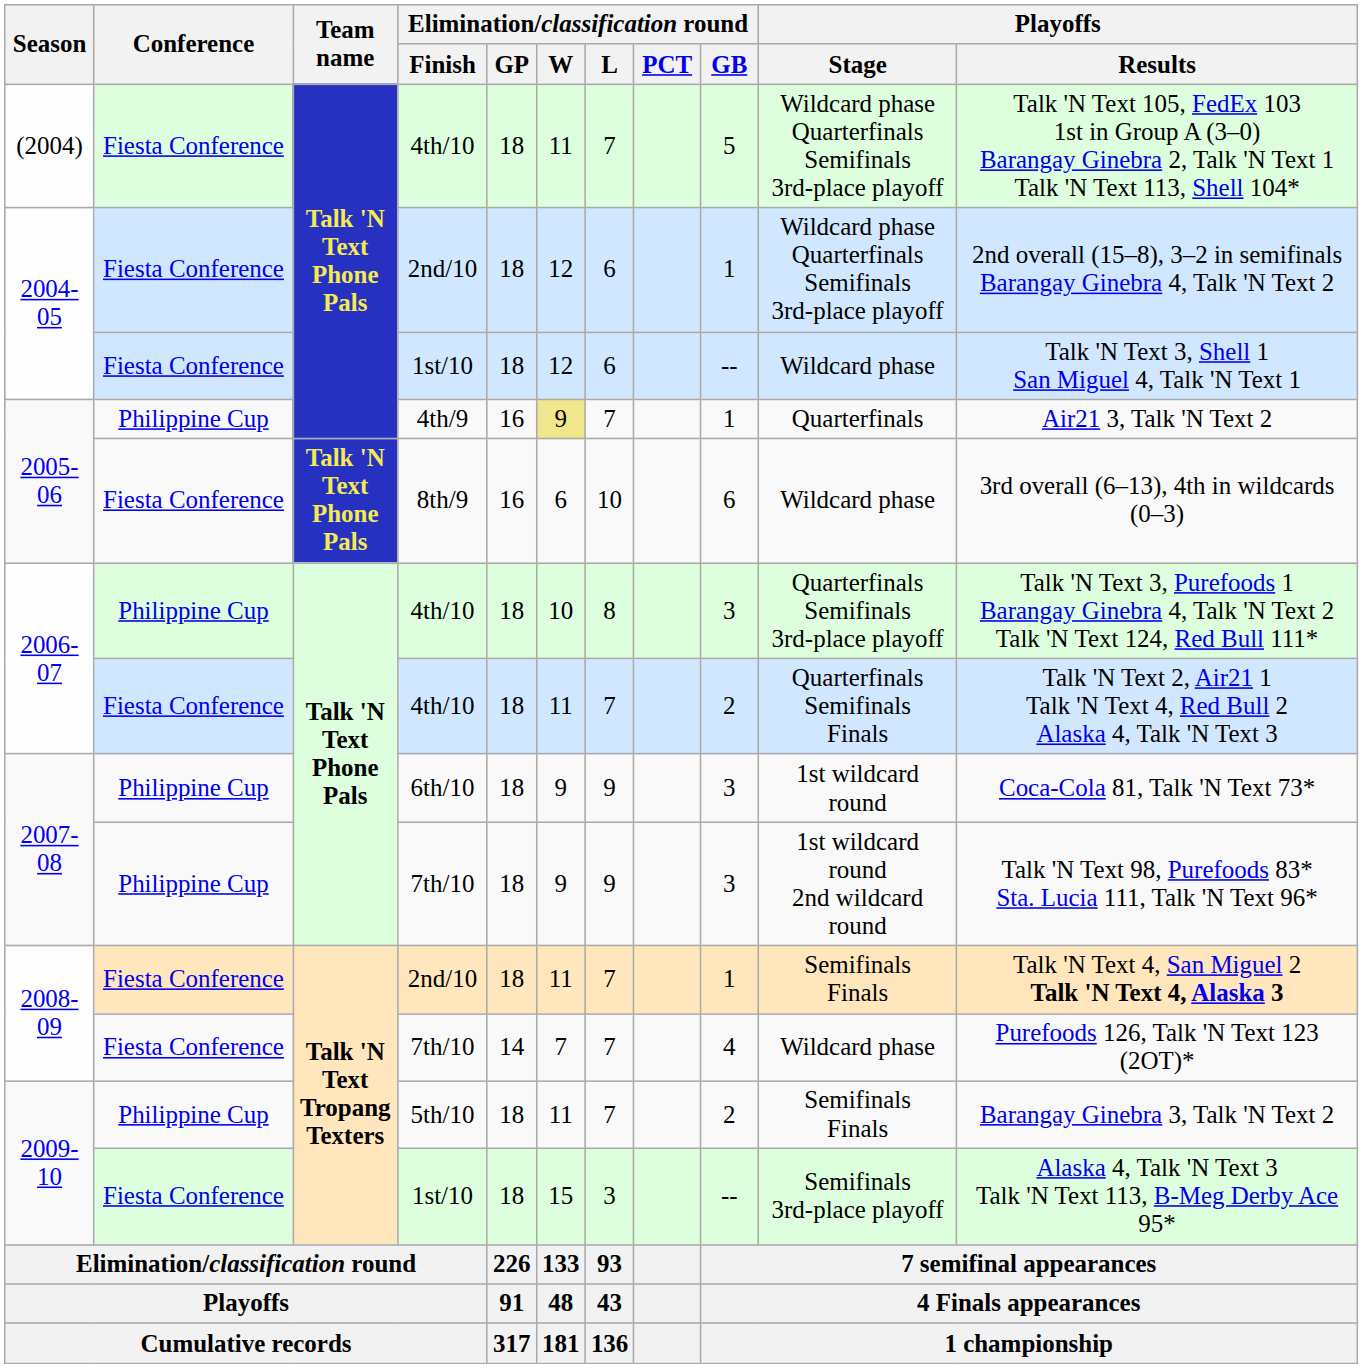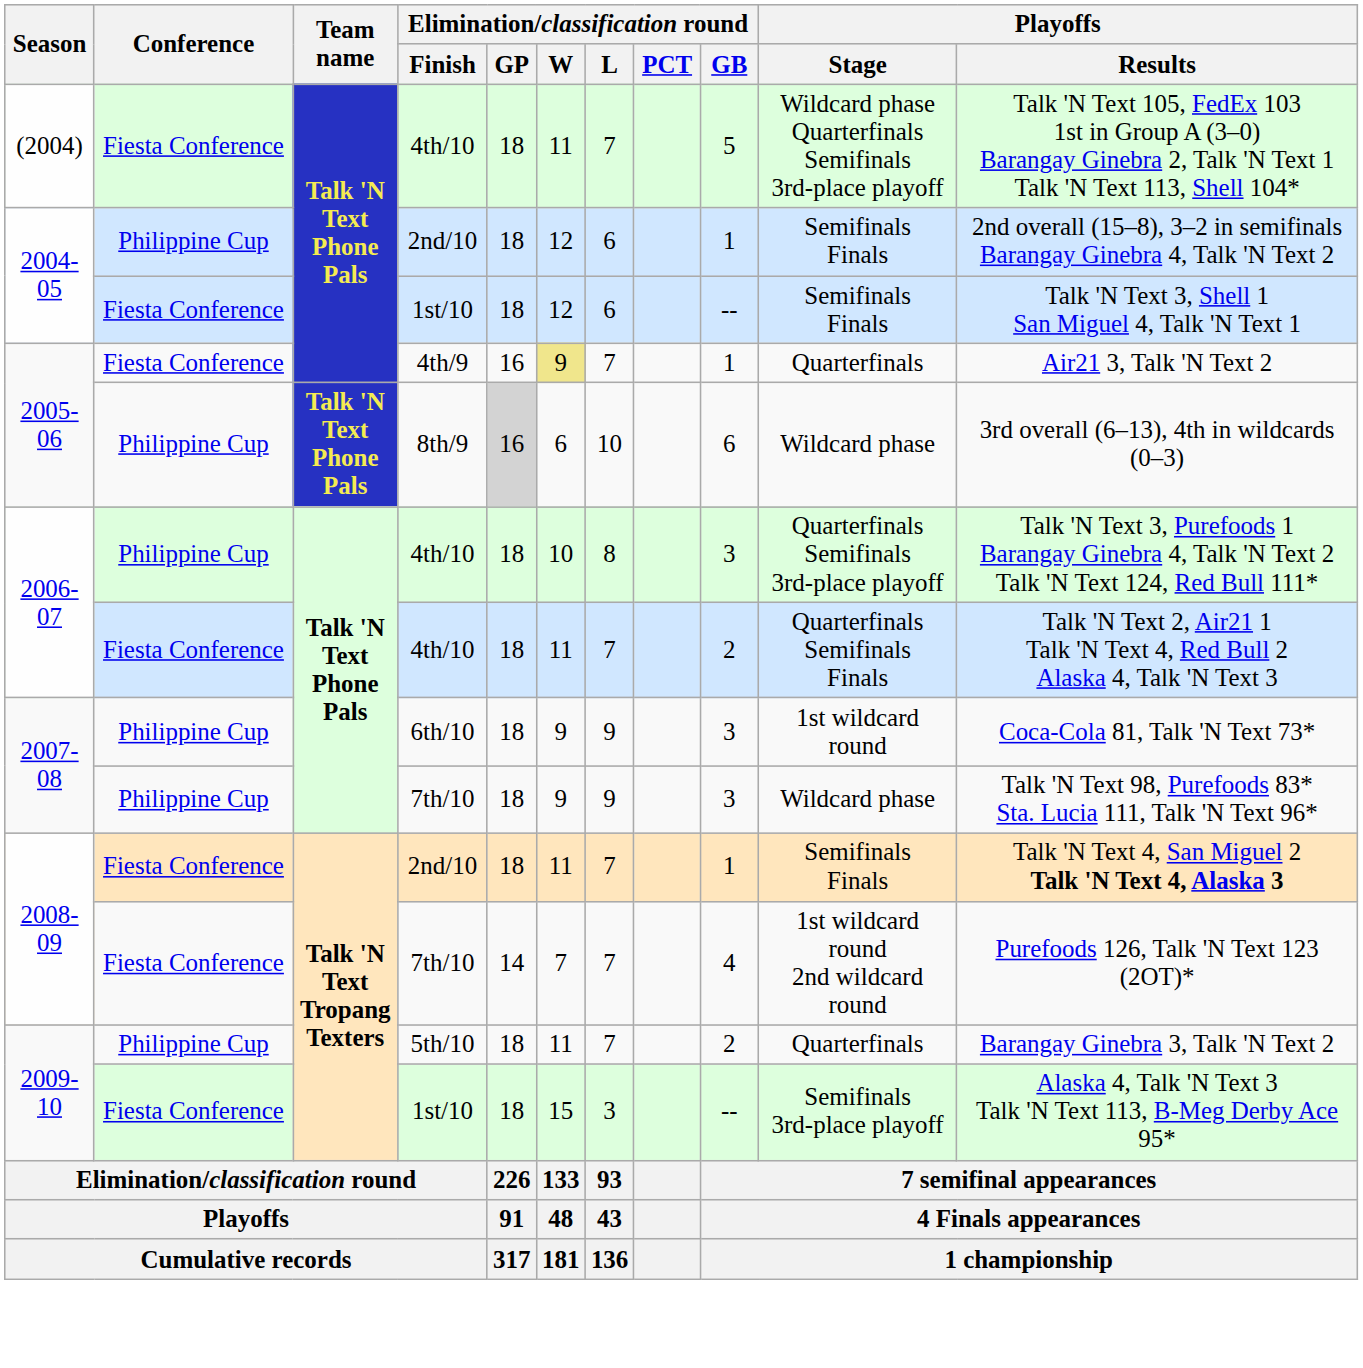(193, 269) Fiesta Conference -> (193, 241) Philippine Cup
(858, 269) Wildcard phase Quarterfinals Semifinals 3rd-place playoff -> (858, 241) Semifinals Finals
(858, 365) Wildcard phase -> (858, 308) Semifinals Finals
(193, 418) Philippine Cup -> (193, 362) Fiesta Conference
(193, 500) Fiesta Conference -> (193, 444) Philippine Cup
(512, 500) no background -> (512, 444) lightgrey background
(858, 883) 1st wildcard round 2nd wildcard round -> (858, 799) Wildcard phase
(858, 1046) Wildcard phase -> (858, 962) 1st wildcard round 2nd wildcard round
(858, 1114) Semifinals Finals -> (858, 1044) Quarterfinals
